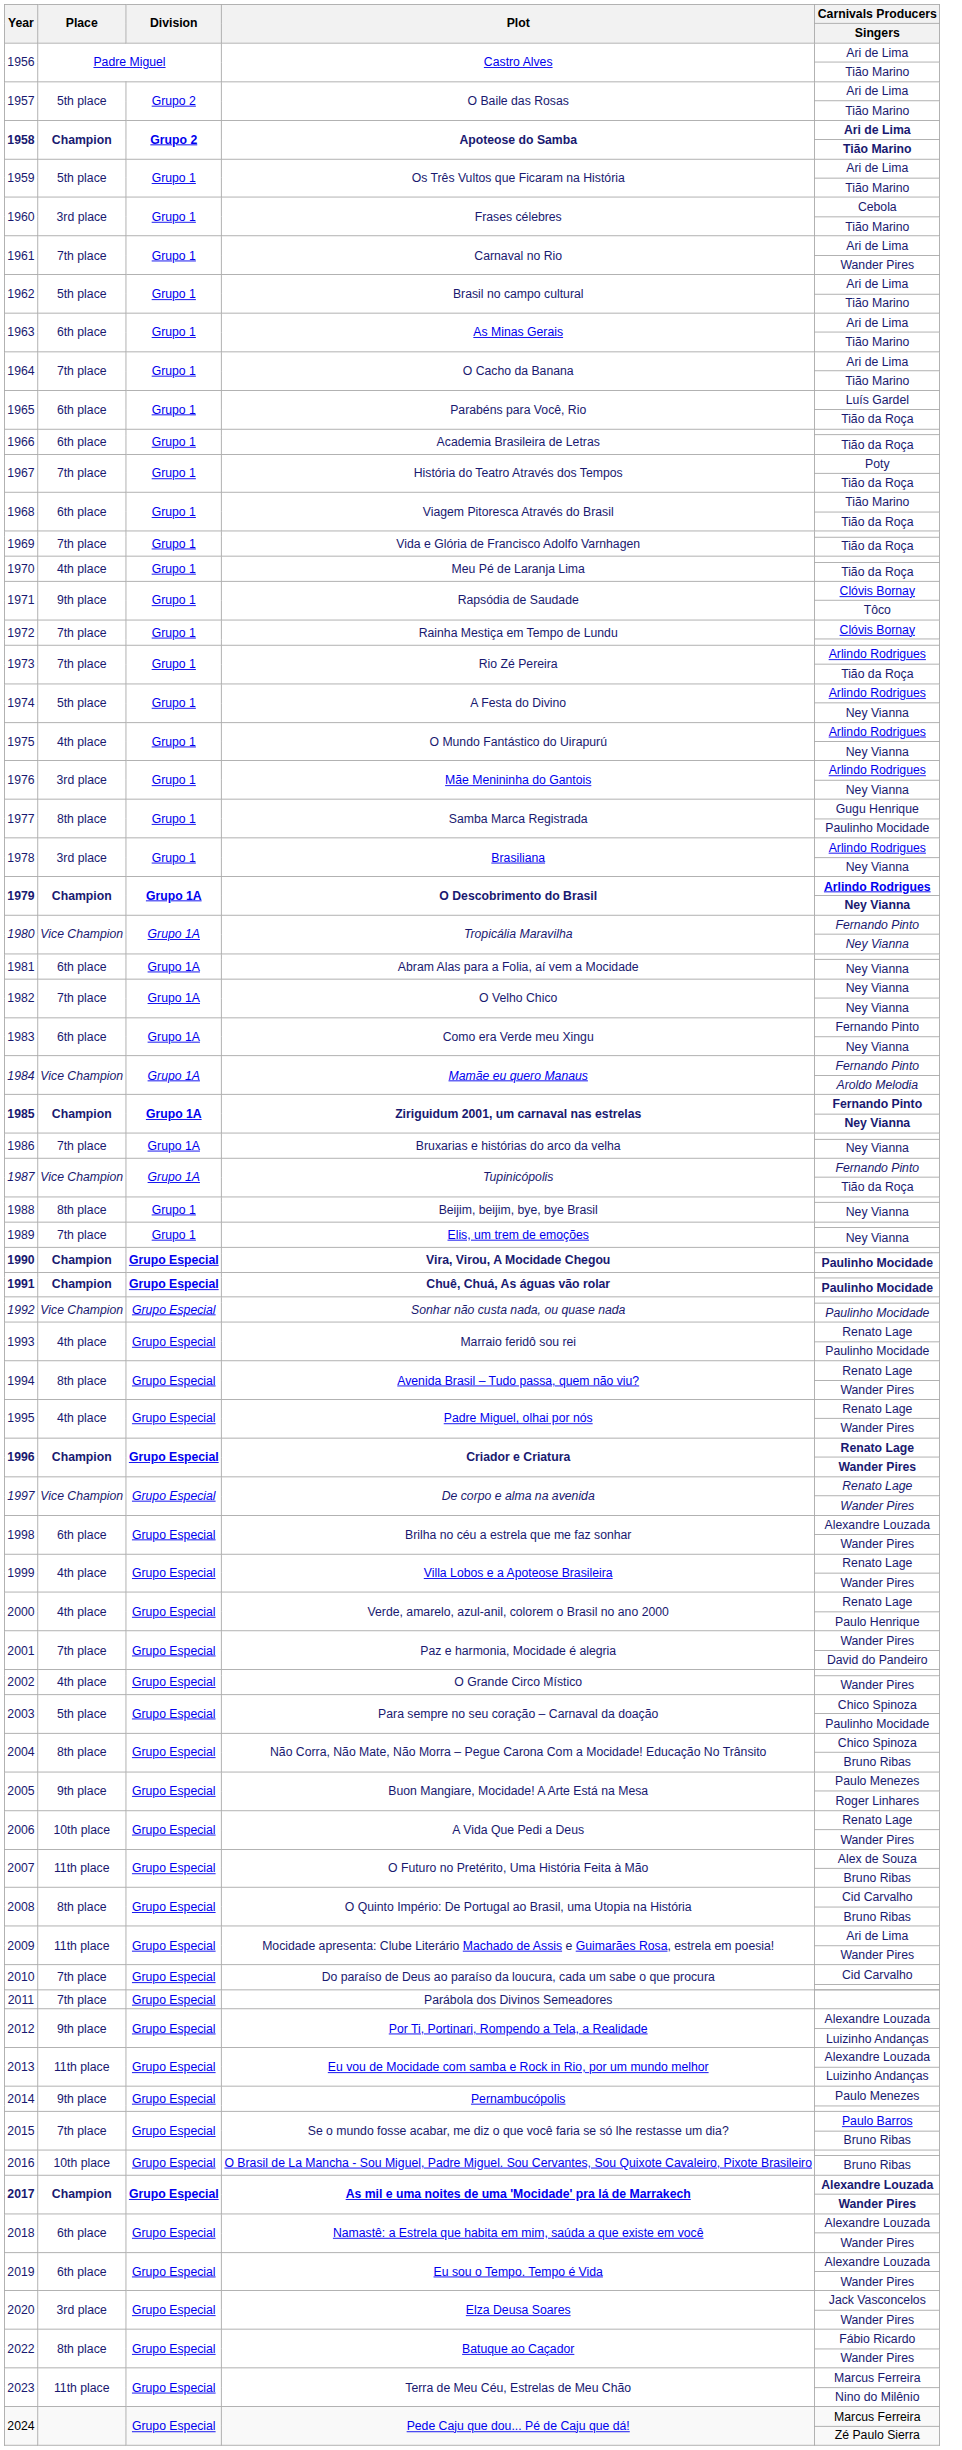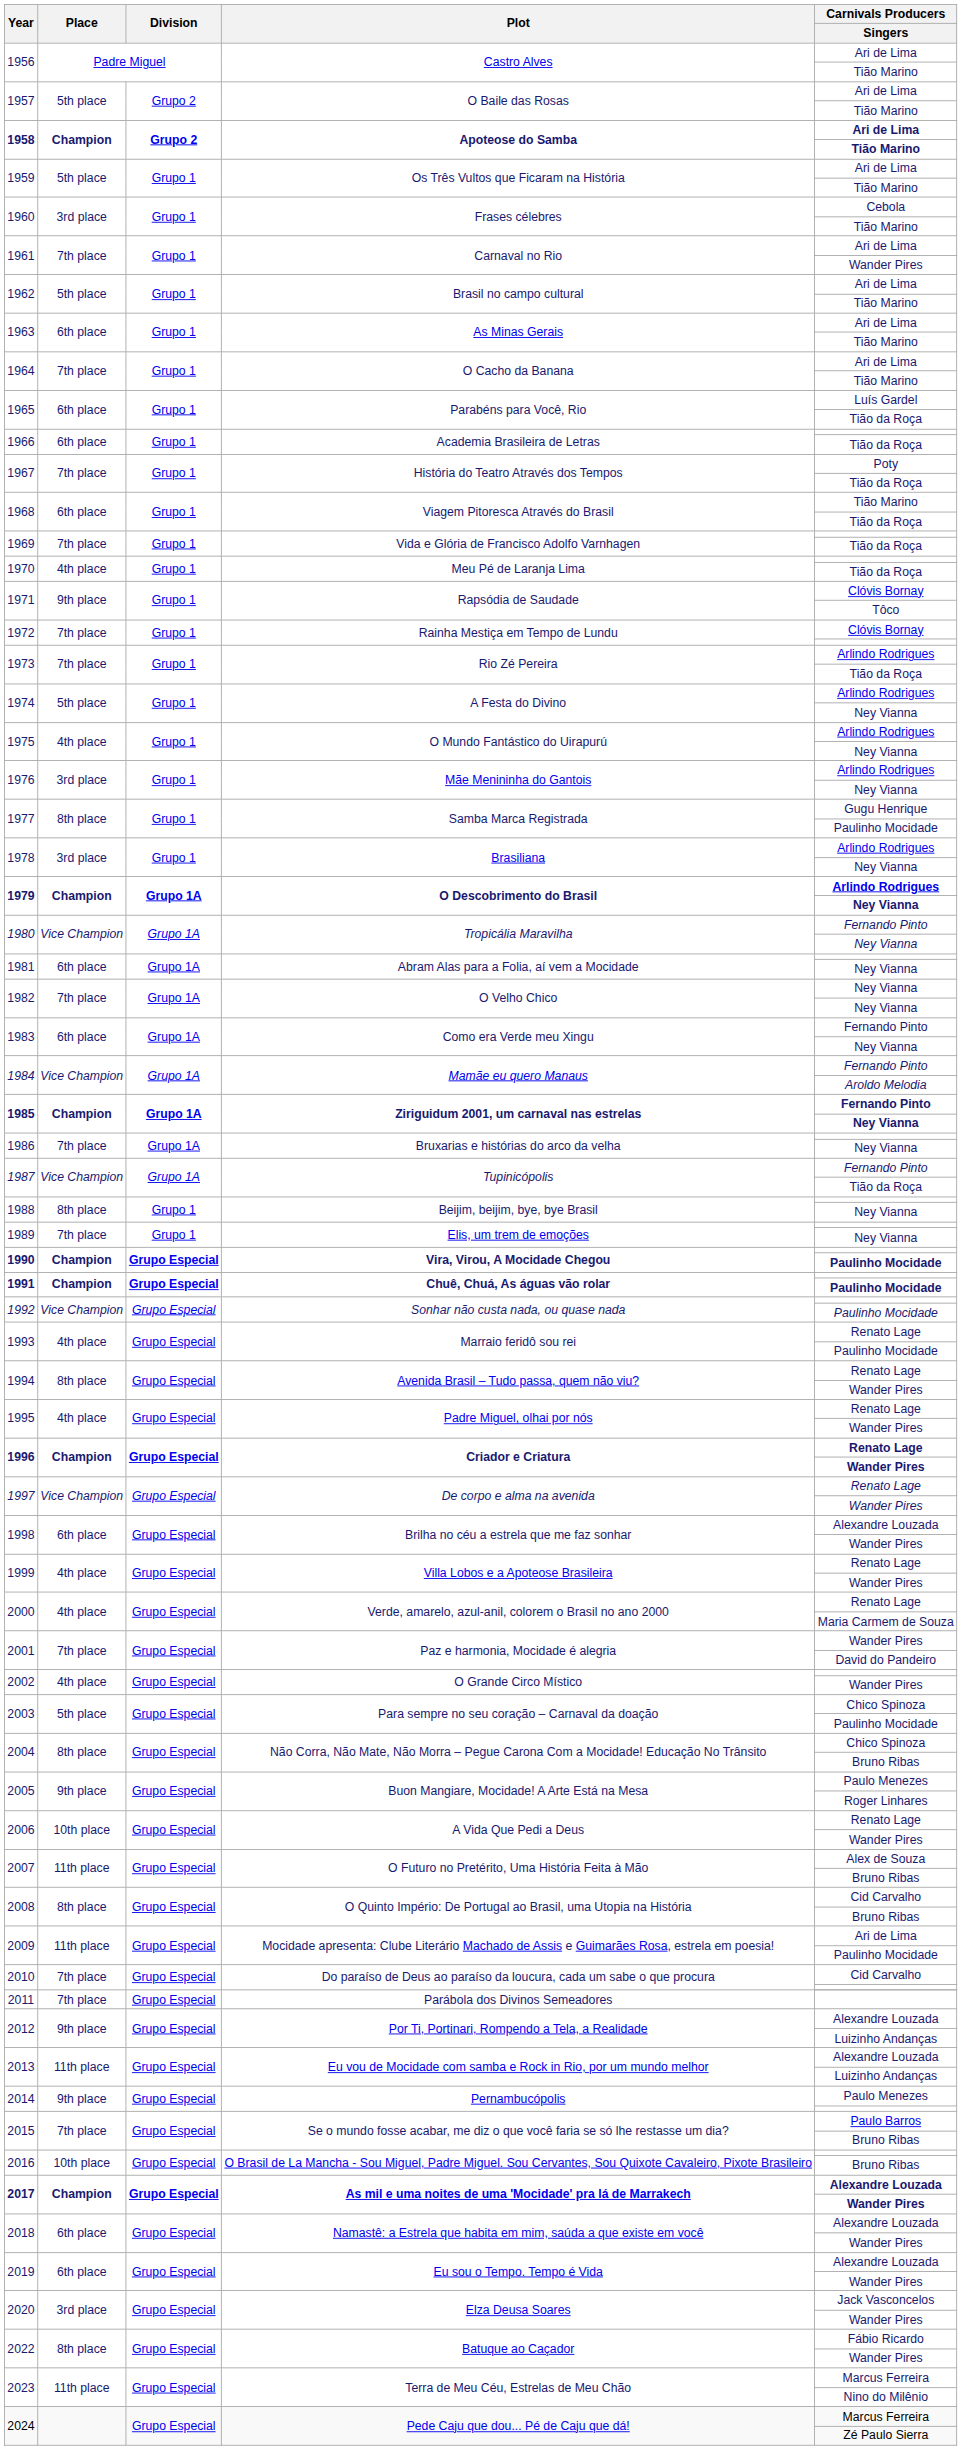(877, 1621) Paulo Henrique -> (886, 1621) Maria Carmem de Souza
(877, 1955) Wander Pires -> (886, 1955) Paulinho Mocidade
